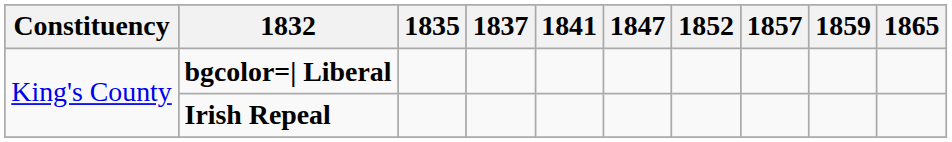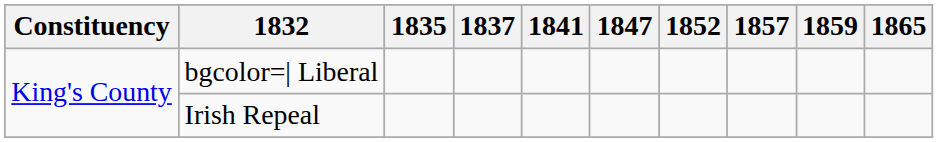(288, 70) bold -> (281, 70) normal
(258, 114) bold -> (252, 114) normal
